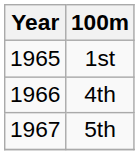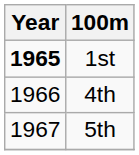(35, 58) normal -> (35, 58) bold
